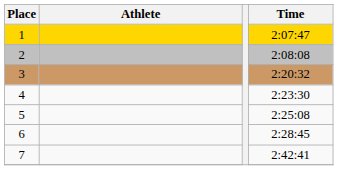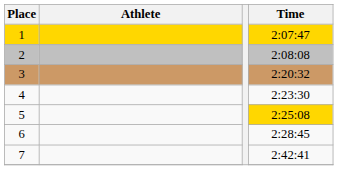(291, 114) no background -> (291, 114) gold background
